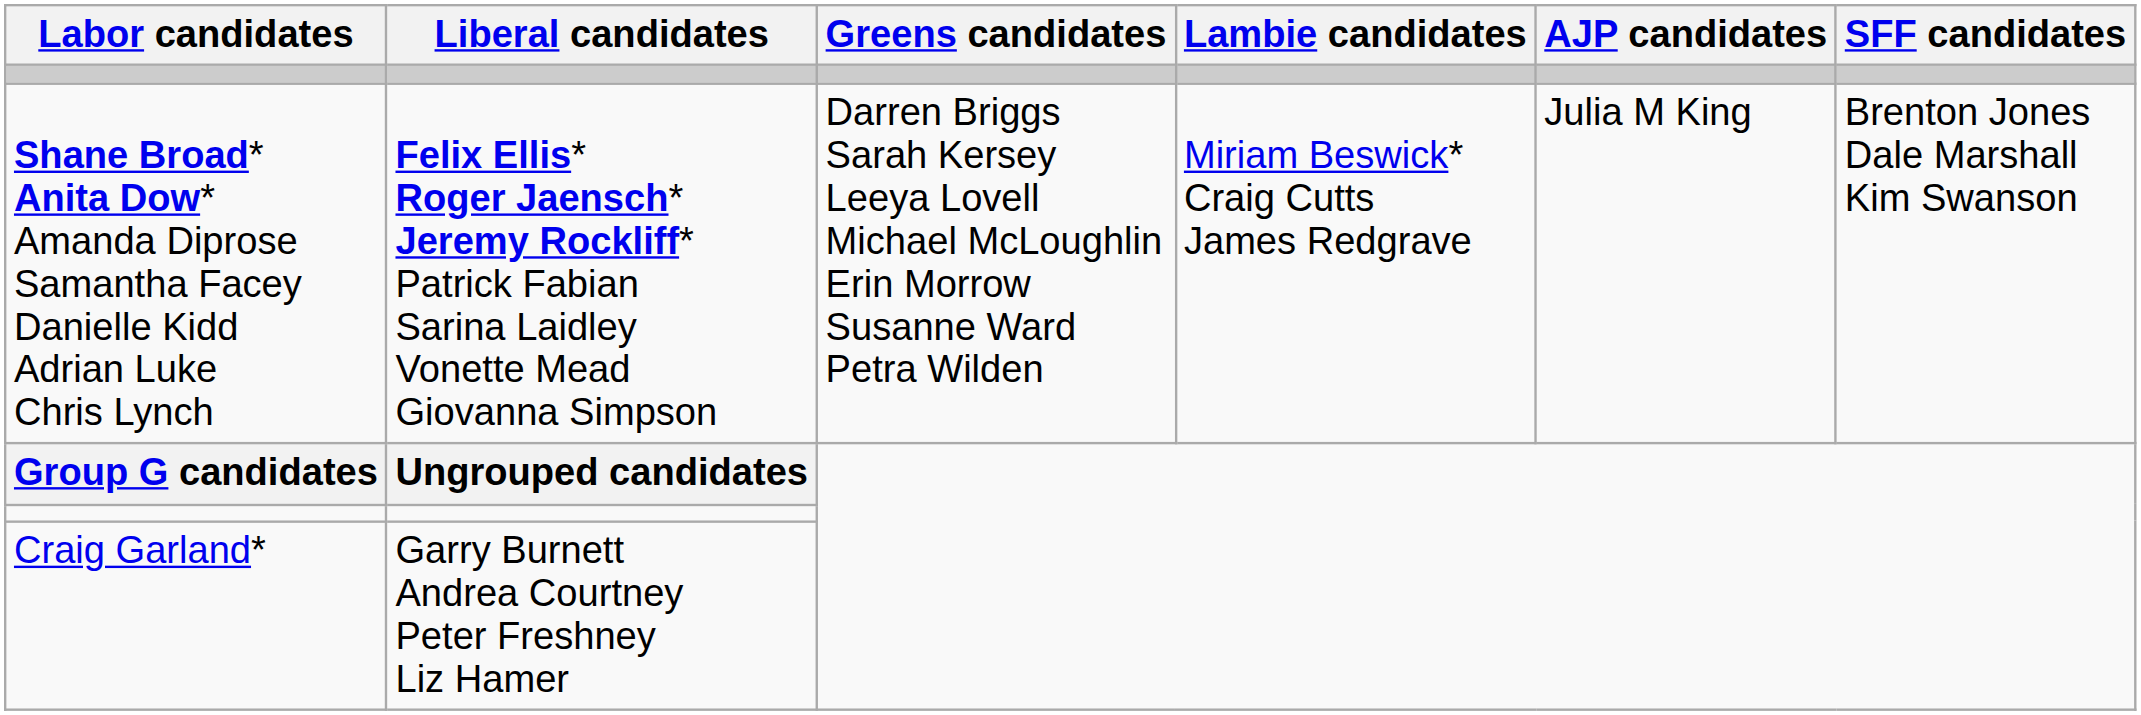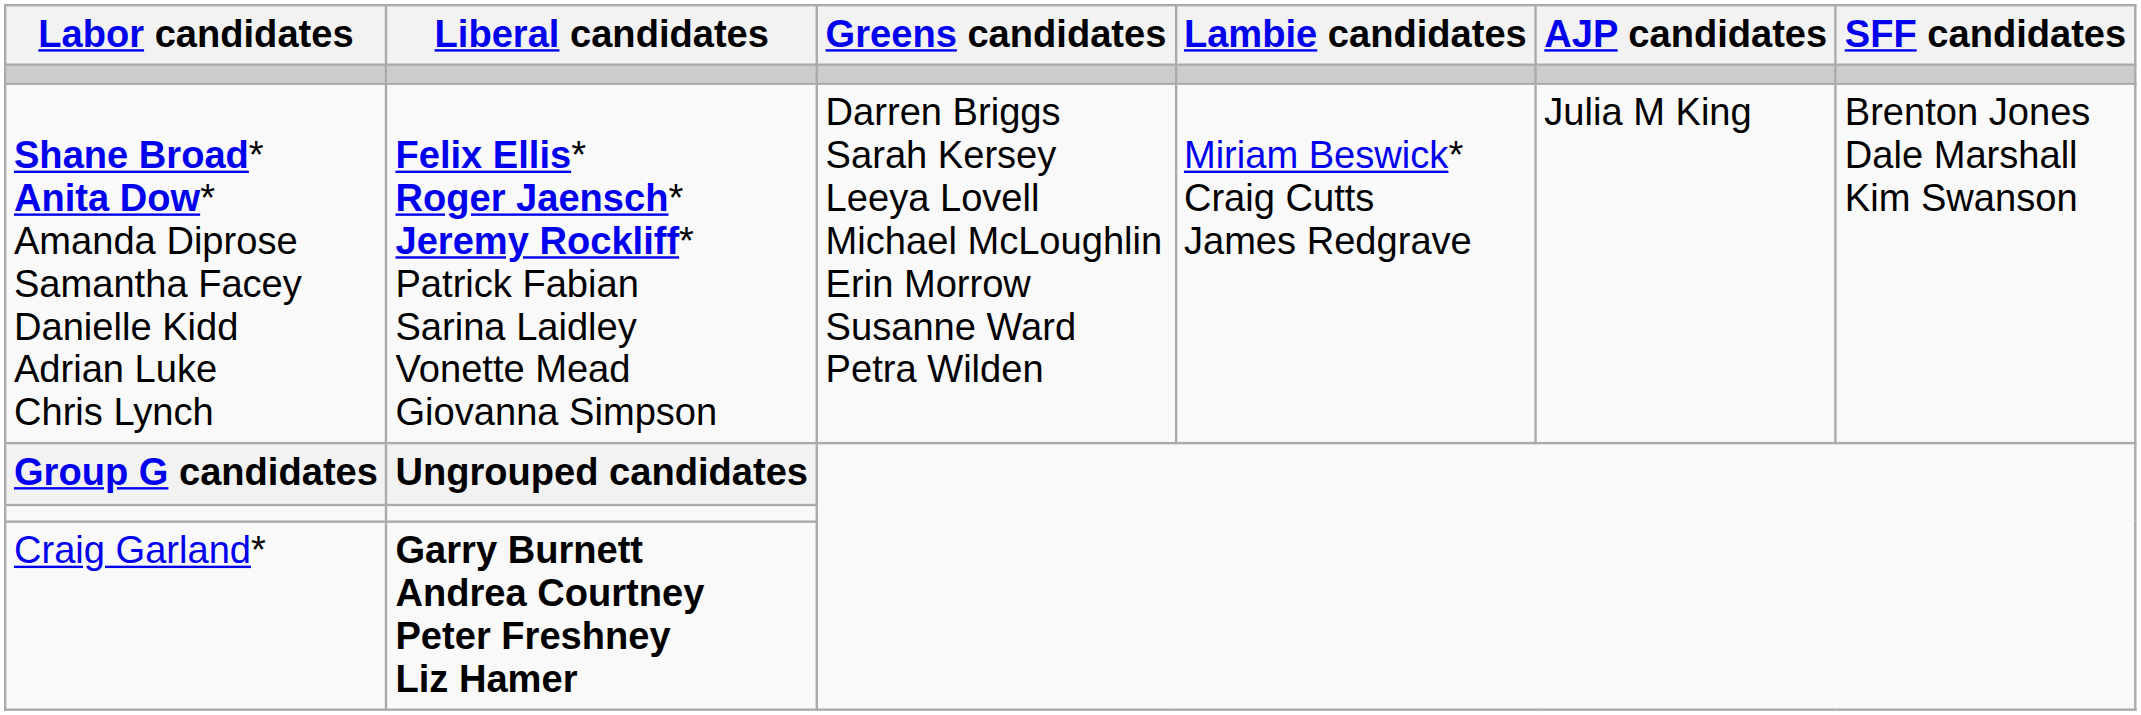(539, 615) normal -> (550, 615) bold
